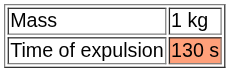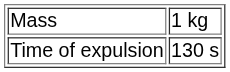(195, 50) lightsalmon background -> (195, 50) no background
